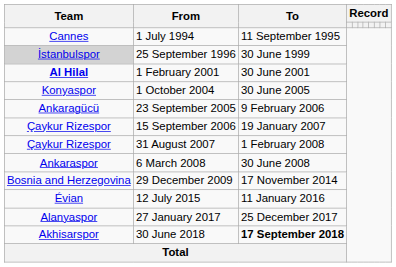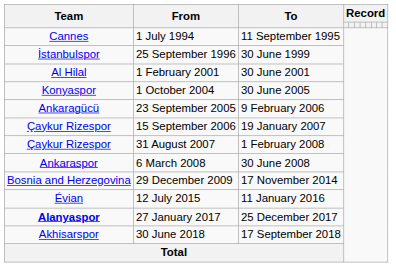(69, 54) lightgrey background -> (69, 54) no background
(69, 72) bold -> (69, 72) normal
(69, 216) normal -> (69, 216) bold
(292, 234) bold -> (291, 234) normal
